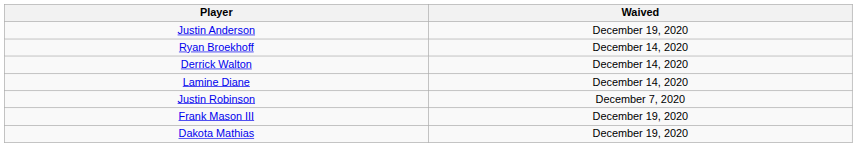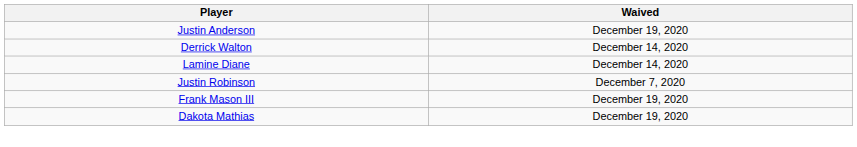- row: (216, 47)
